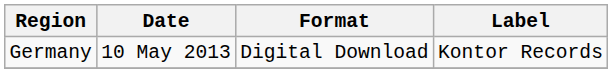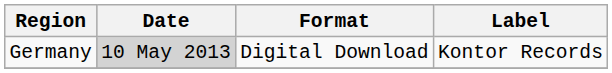(166, 53) no background -> (166, 53) lightgrey background
